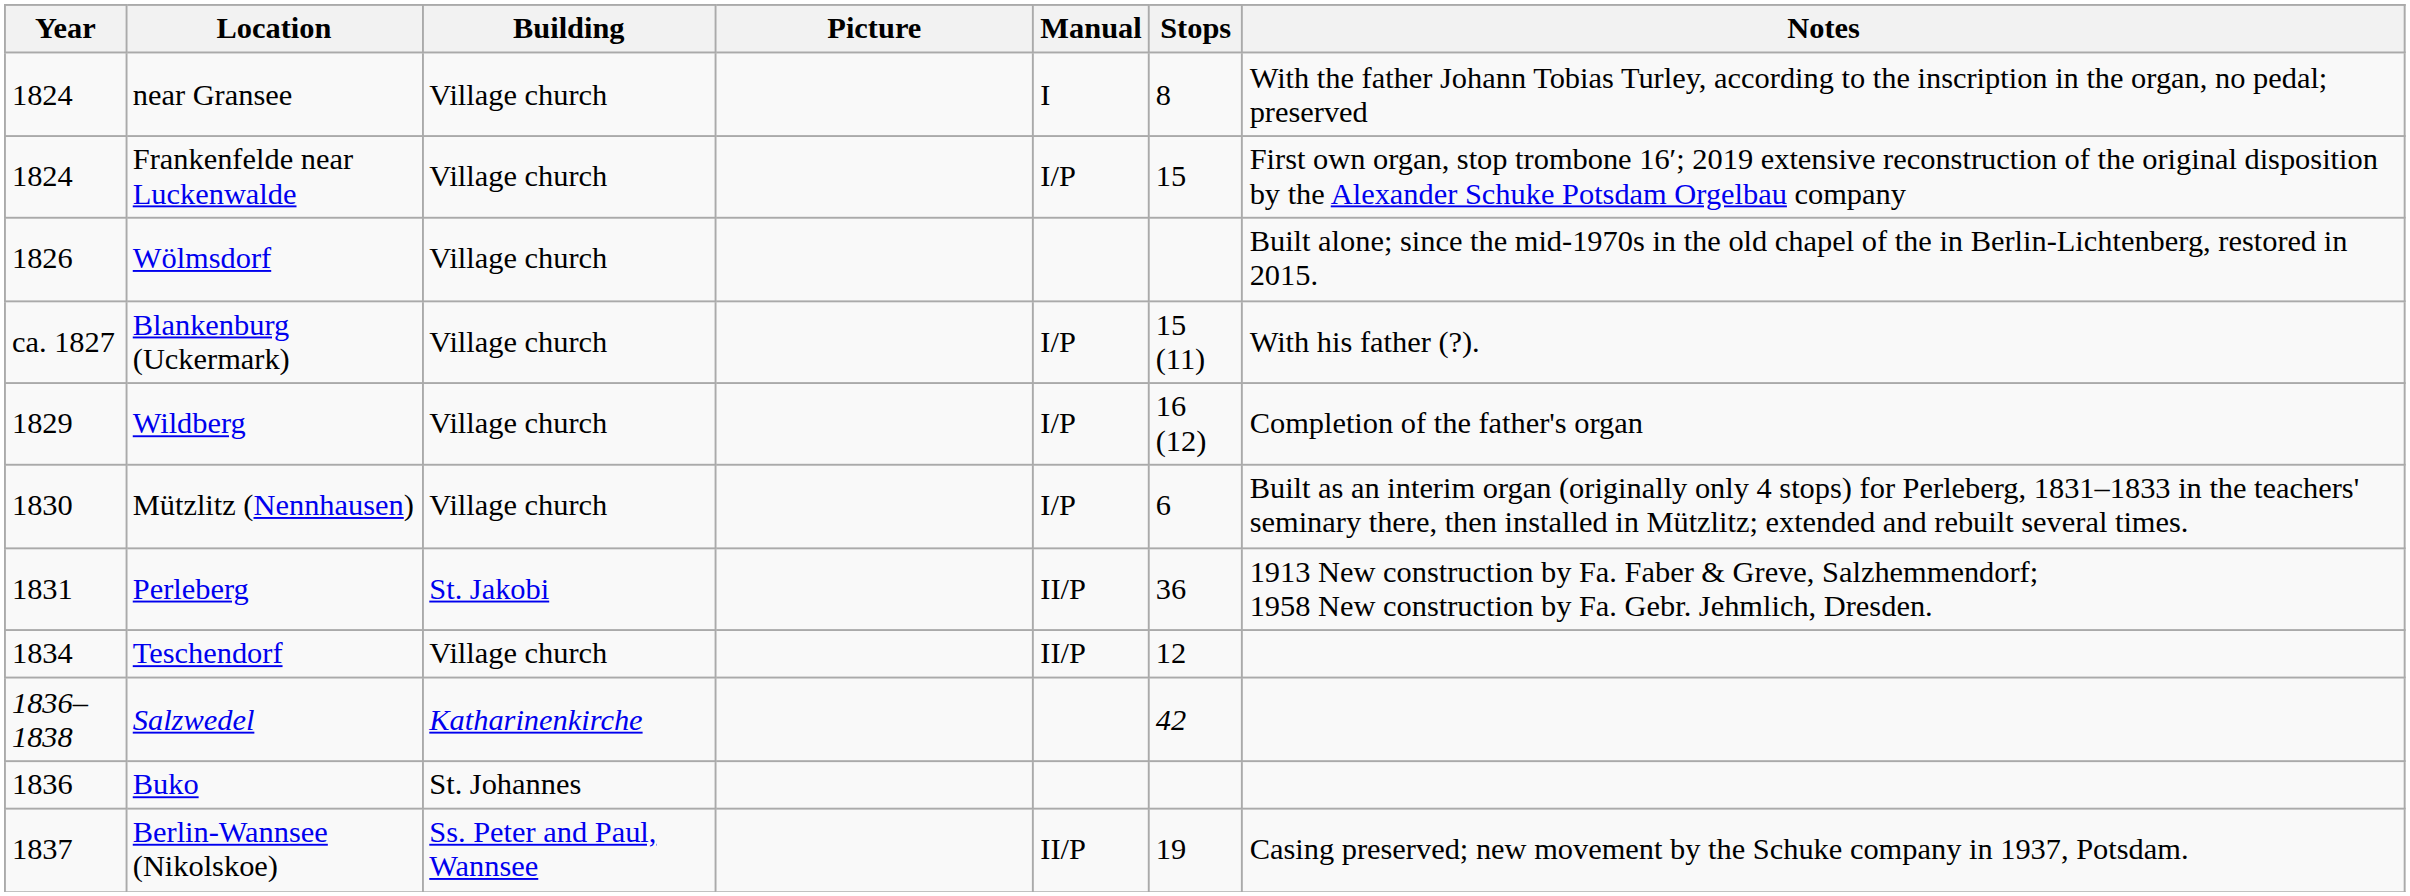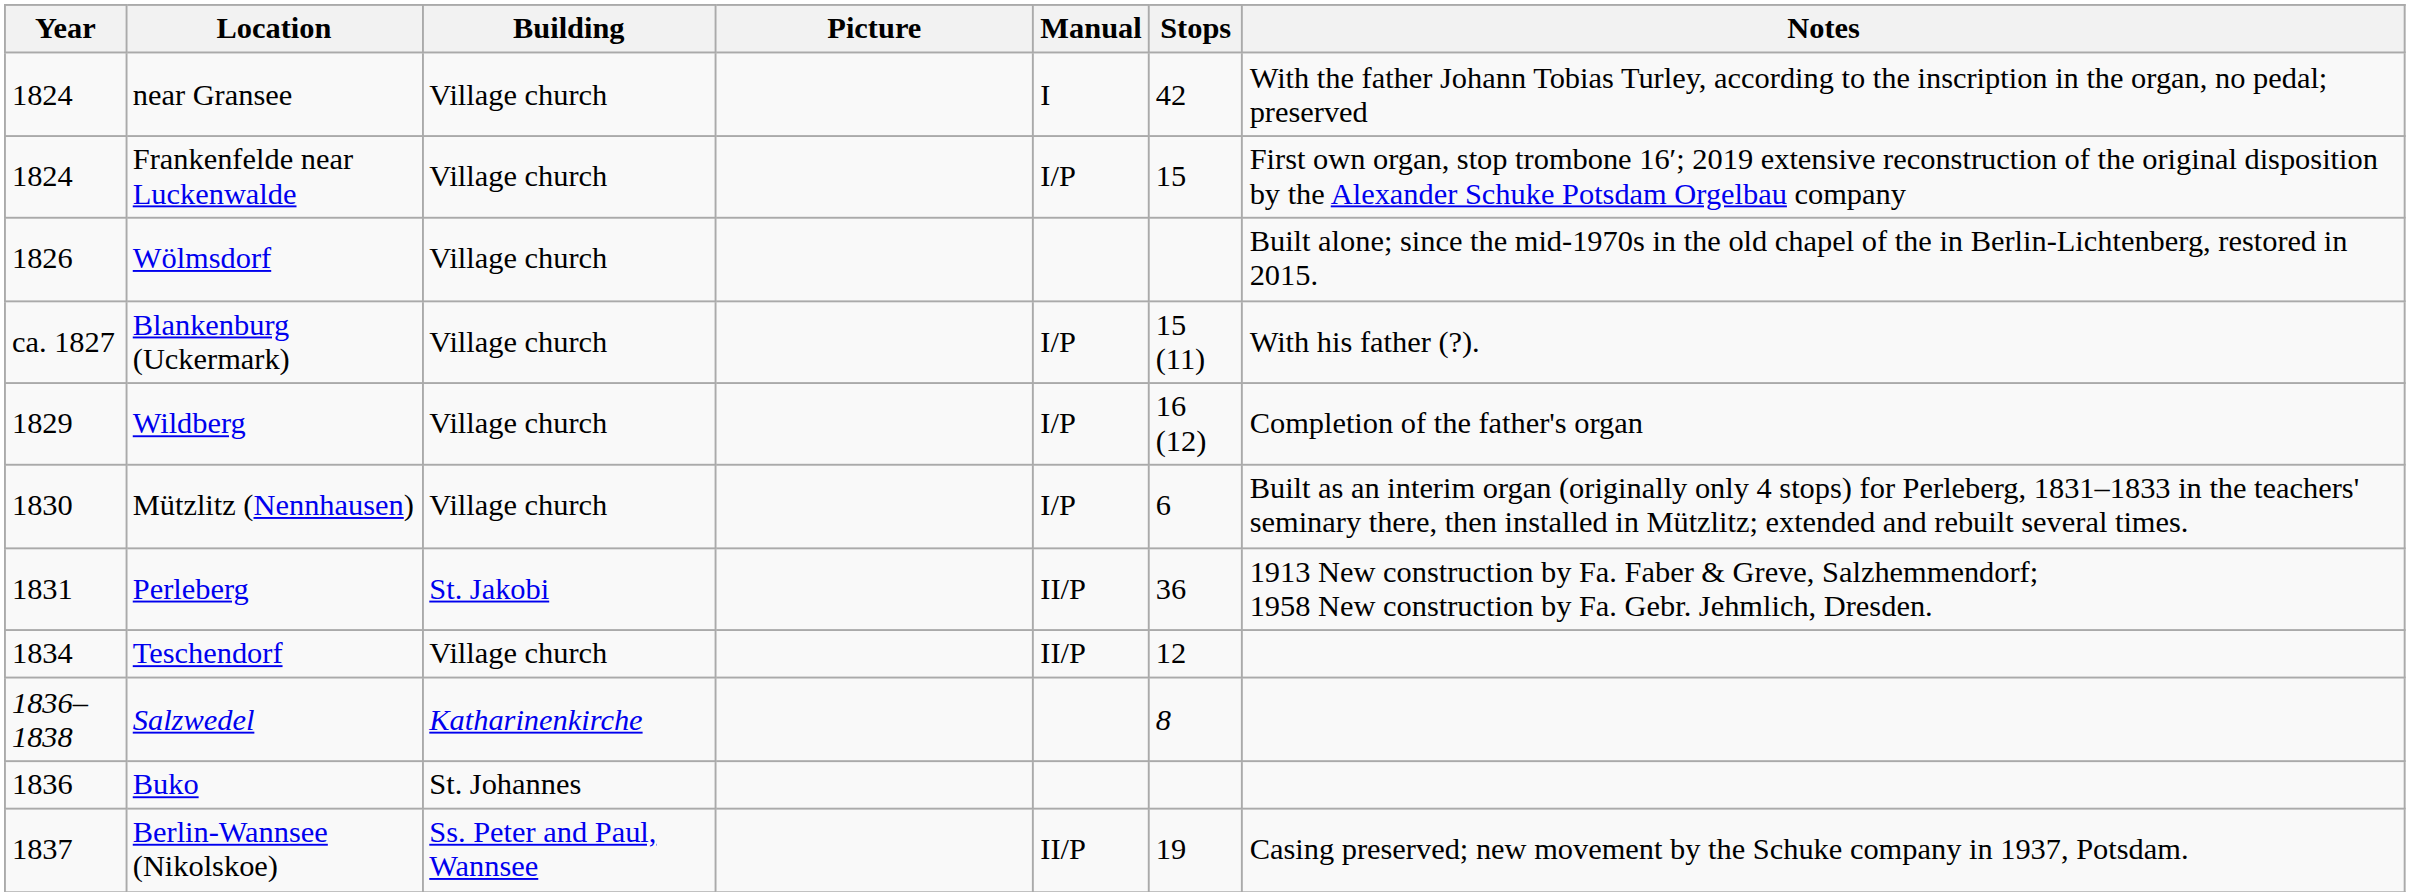(1163, 93) 8 -> (1171, 93) 42
(1171, 719) 42 -> (1163, 719) 8
